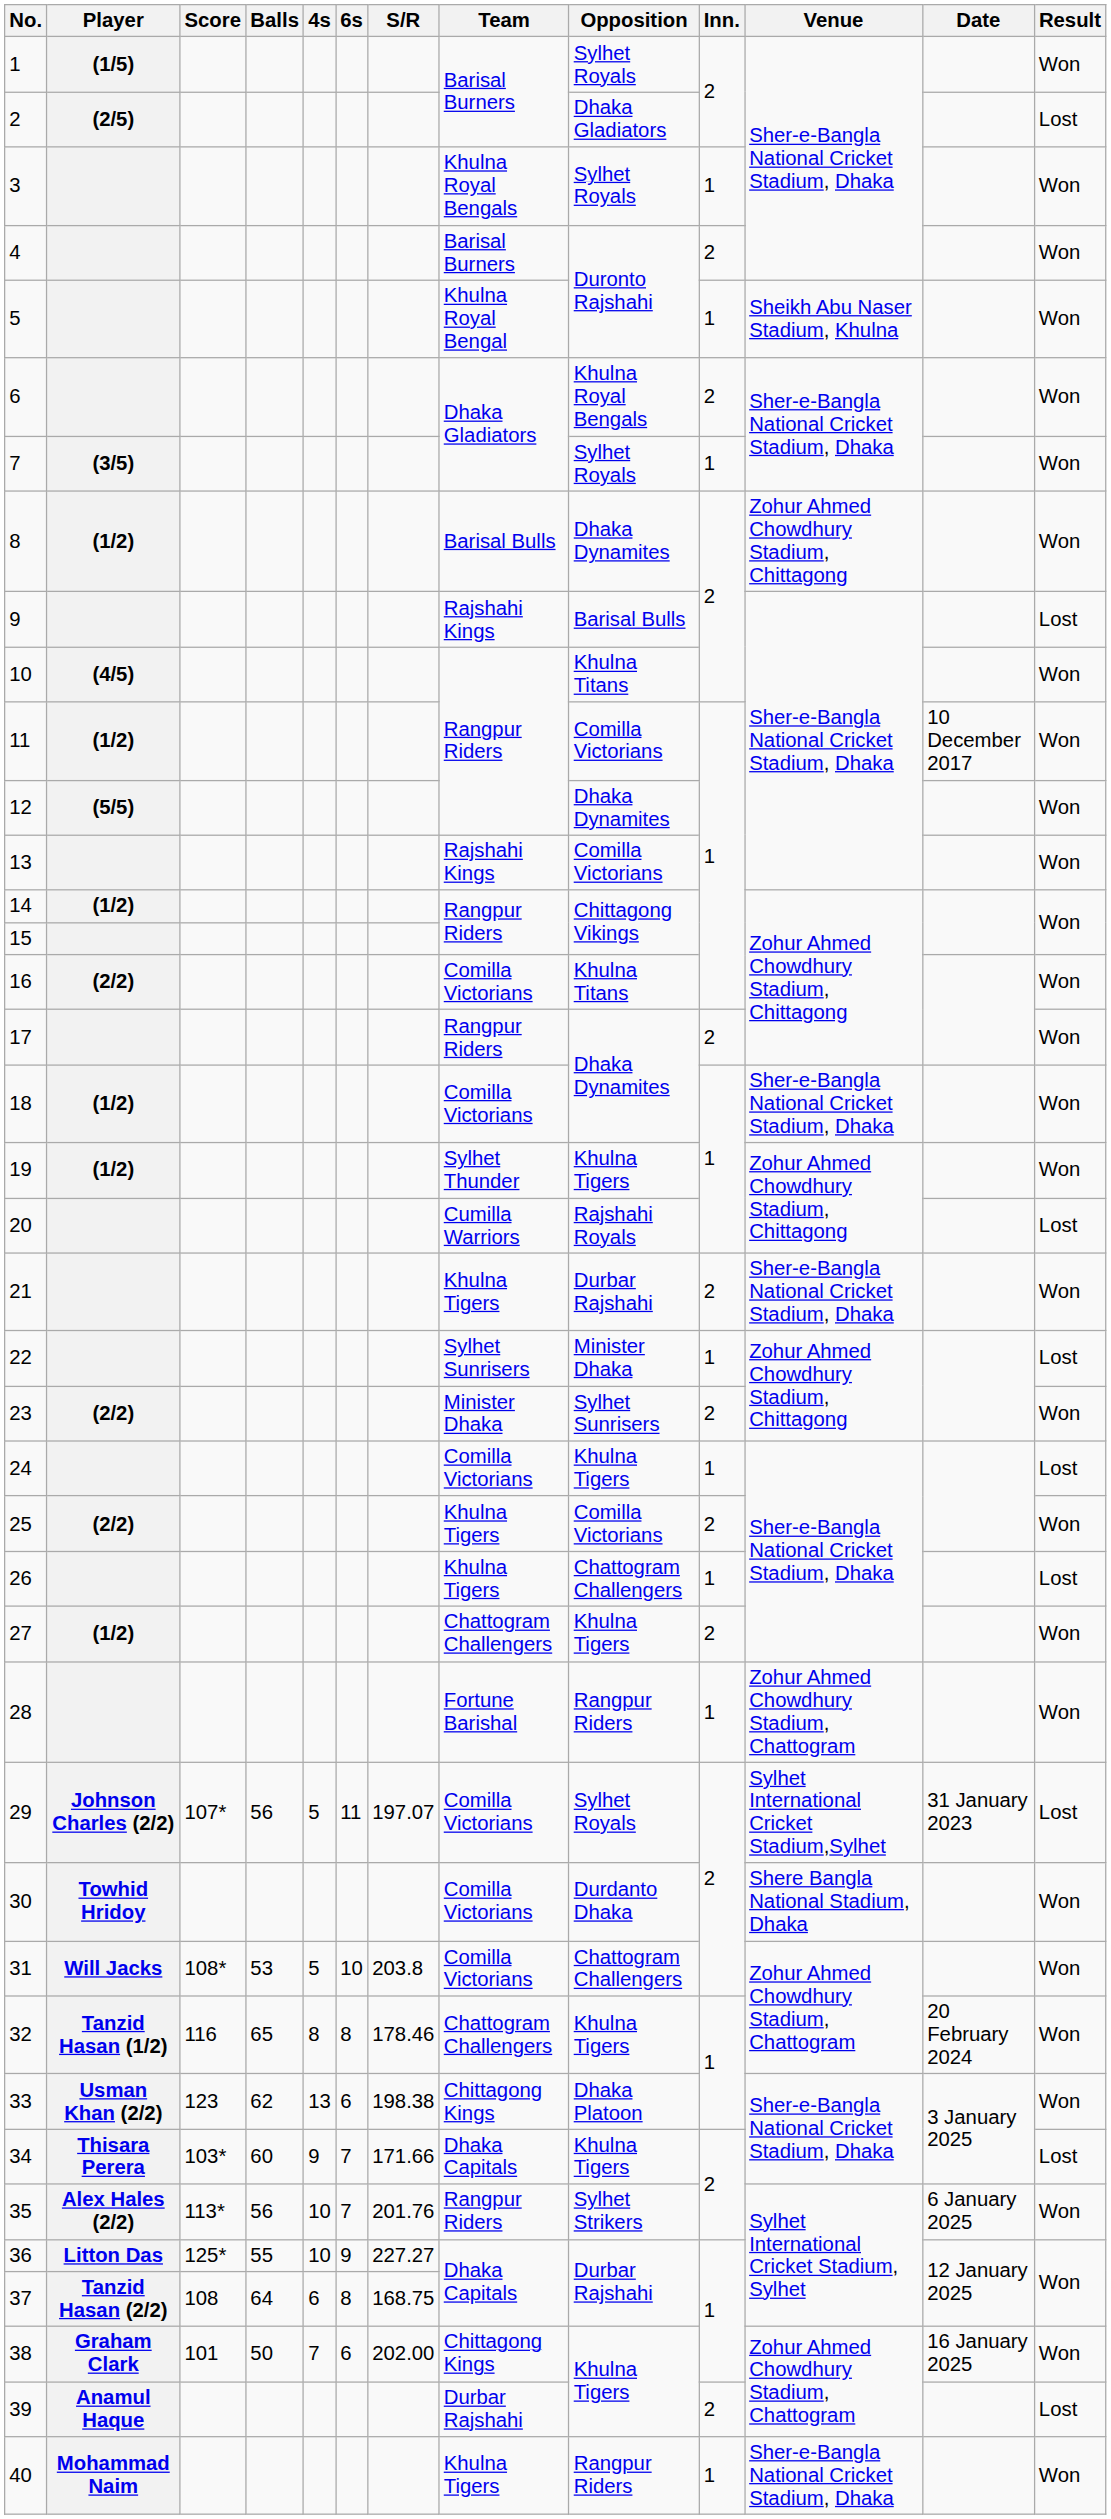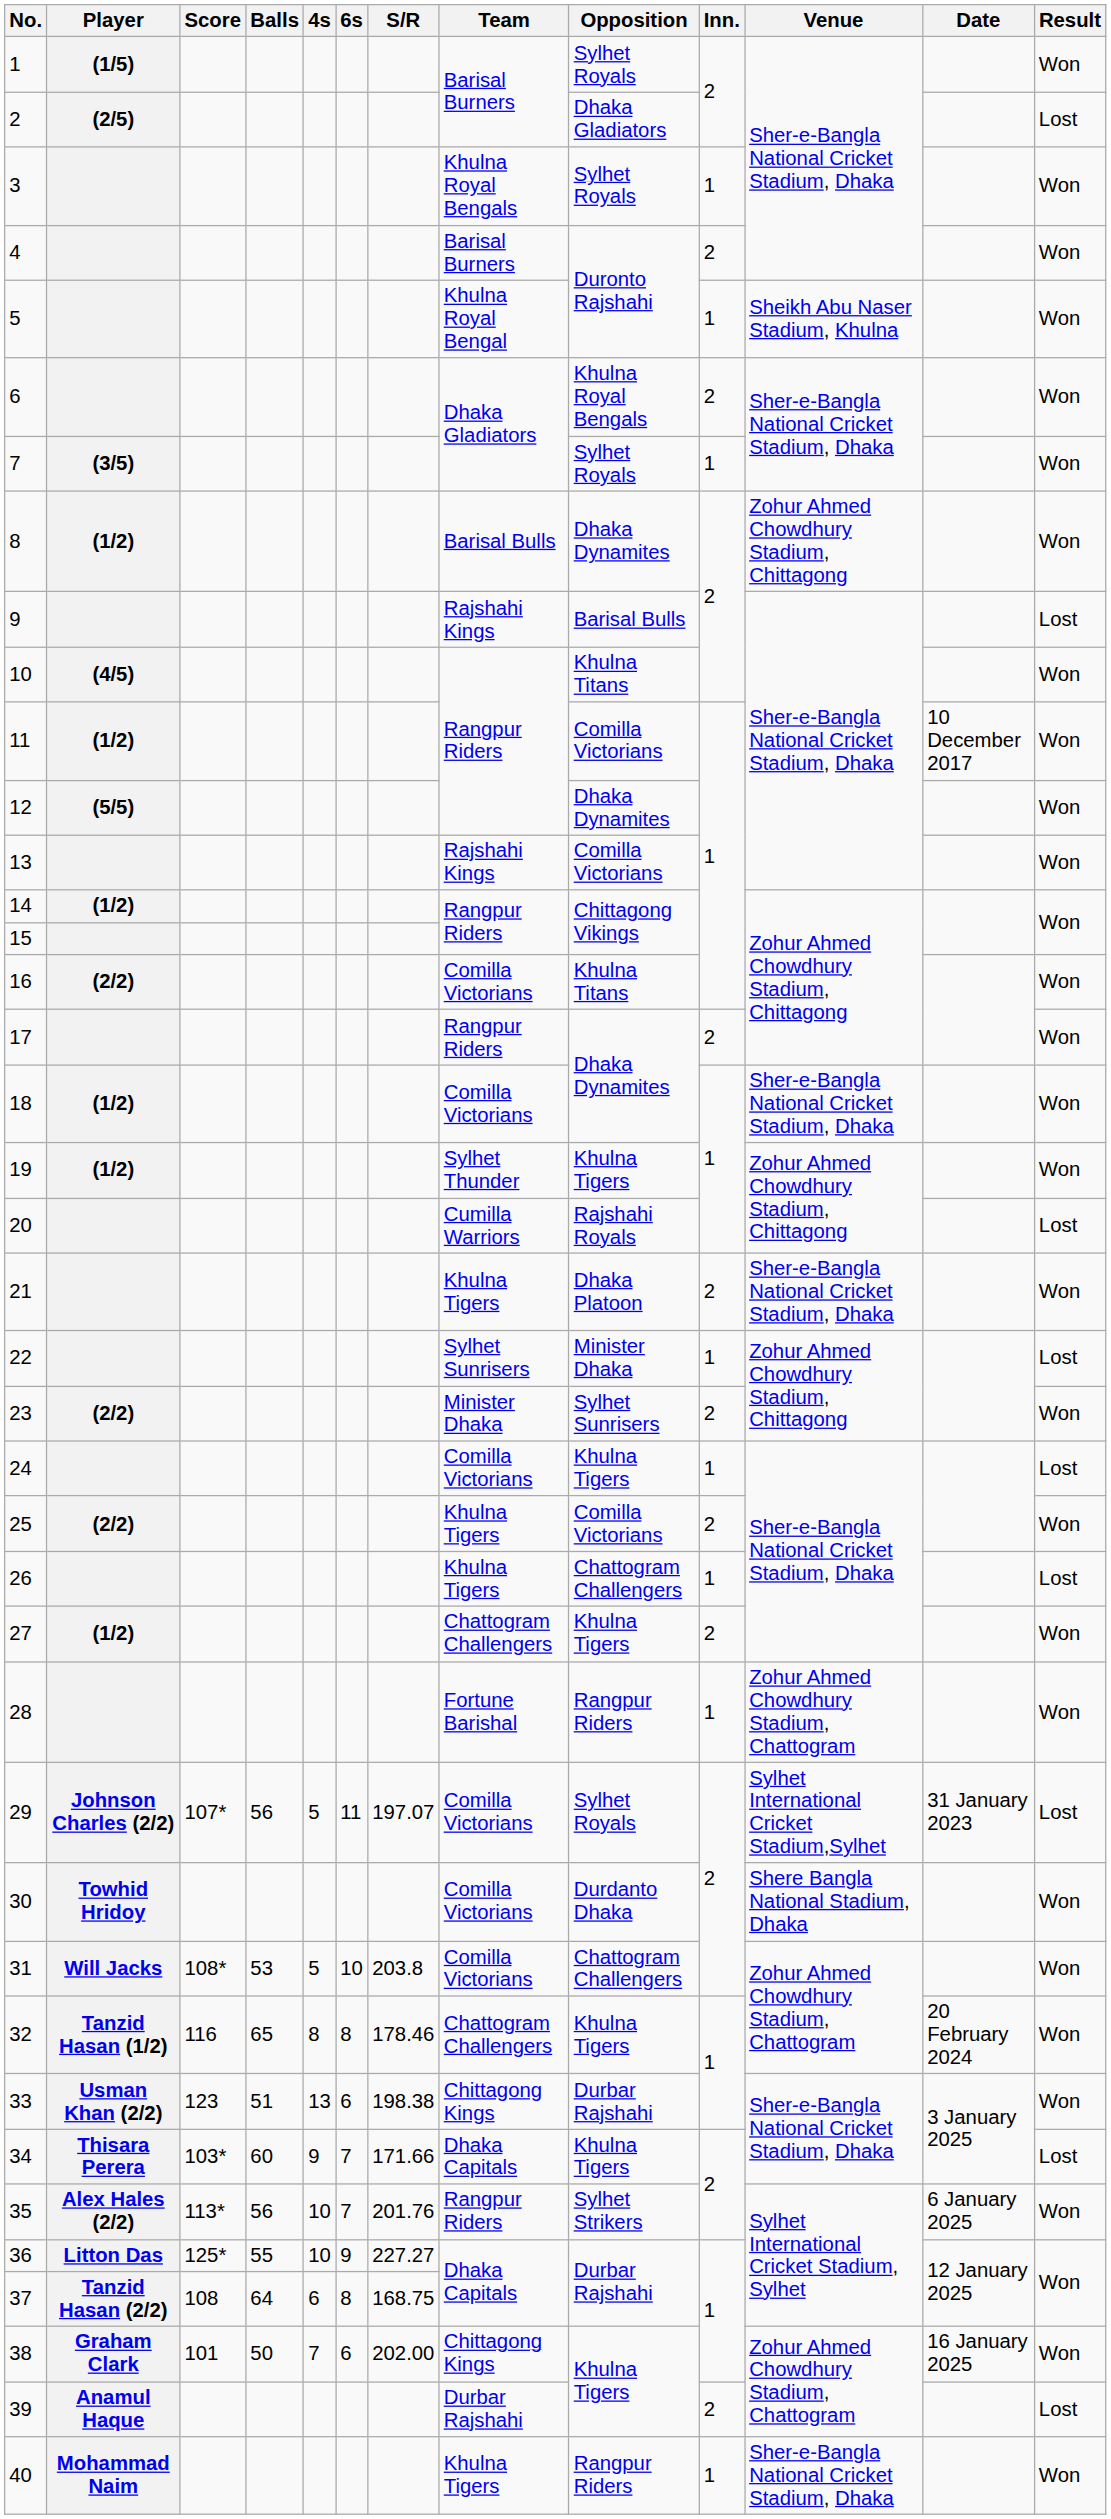(613, 1291) Durbar Rajshahi -> (608, 1291) Dhaka Platoon
(262, 2101) 62 -> (262, 2101) 51
(608, 2101) Dhaka Platoon -> (613, 2101) Durbar Rajshahi
